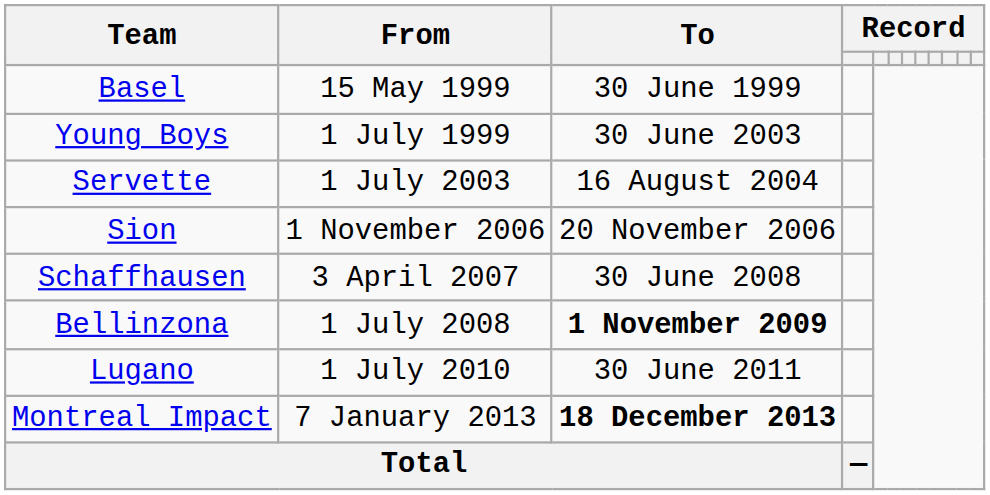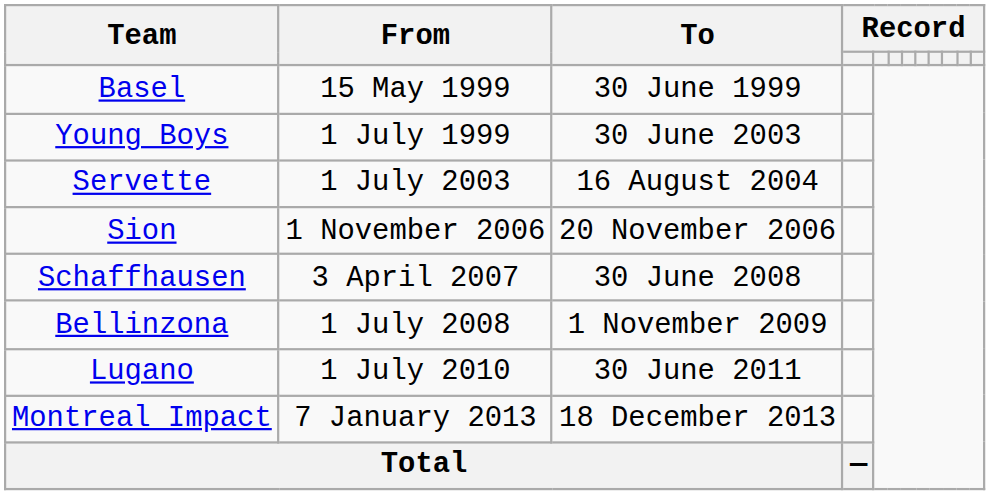(698, 325) bold -> (698, 325) normal
(698, 419) bold -> (698, 419) normal
